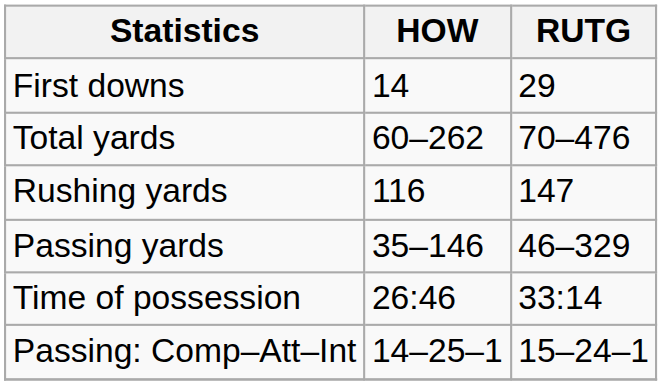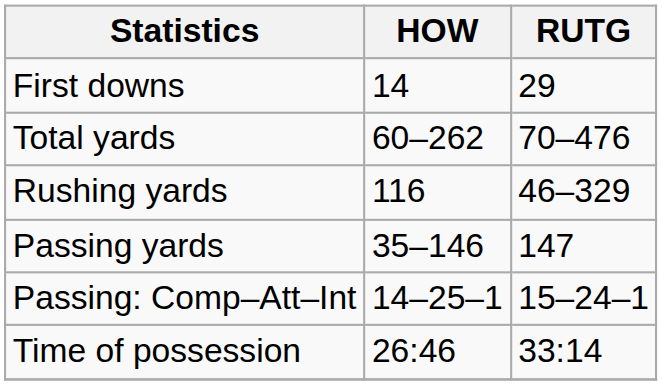(546, 191) 147 -> (574, 191) 46–329
(574, 244) 46–329 -> (546, 244) 147
rows swapped: (185, 351) <-> (157, 298)
